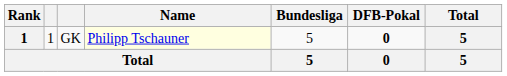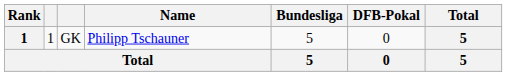(138, 37) lightyellow background -> (138, 37) no background
(386, 37) bold -> (386, 37) normal
